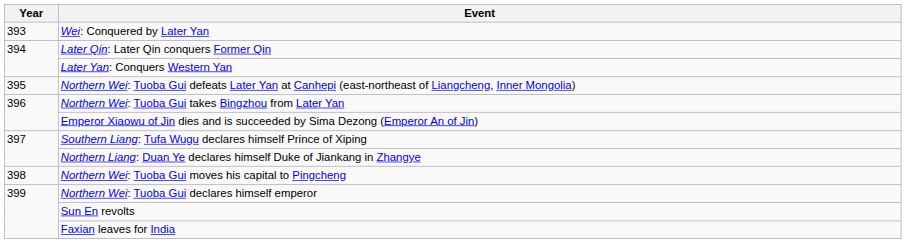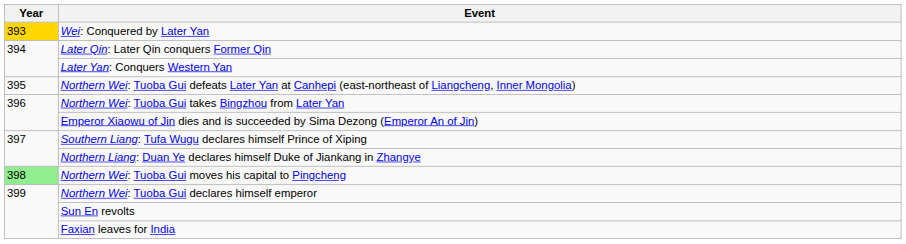(16, 31) no background -> (16, 31) gold background
(16, 175) no background -> (16, 175) lightgreen background
